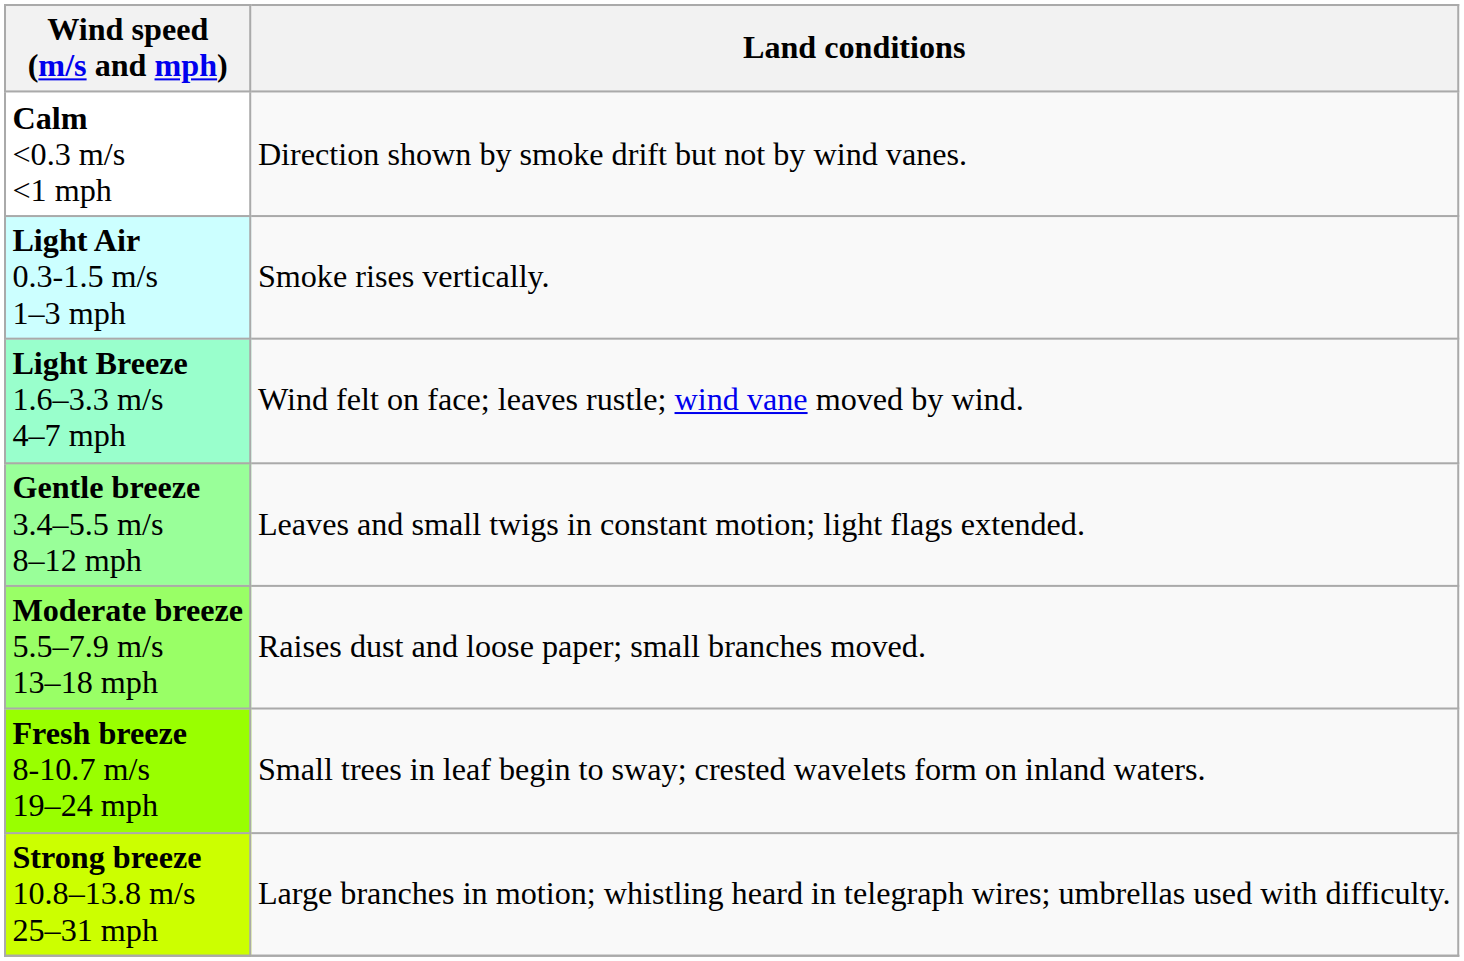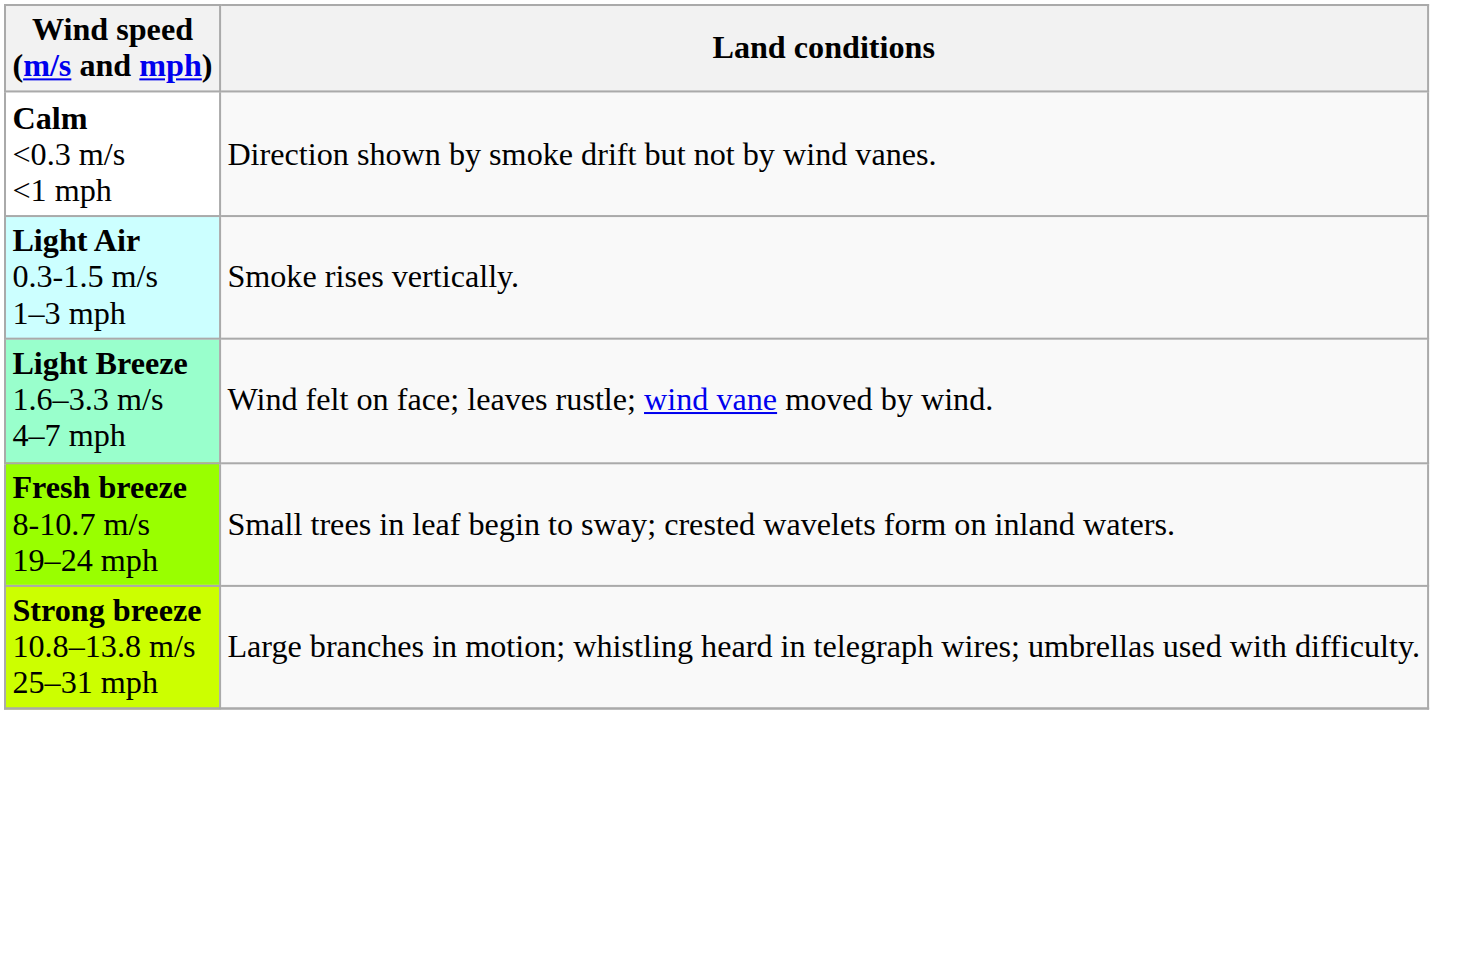- row: (106, 523)
- row: (128, 646)
